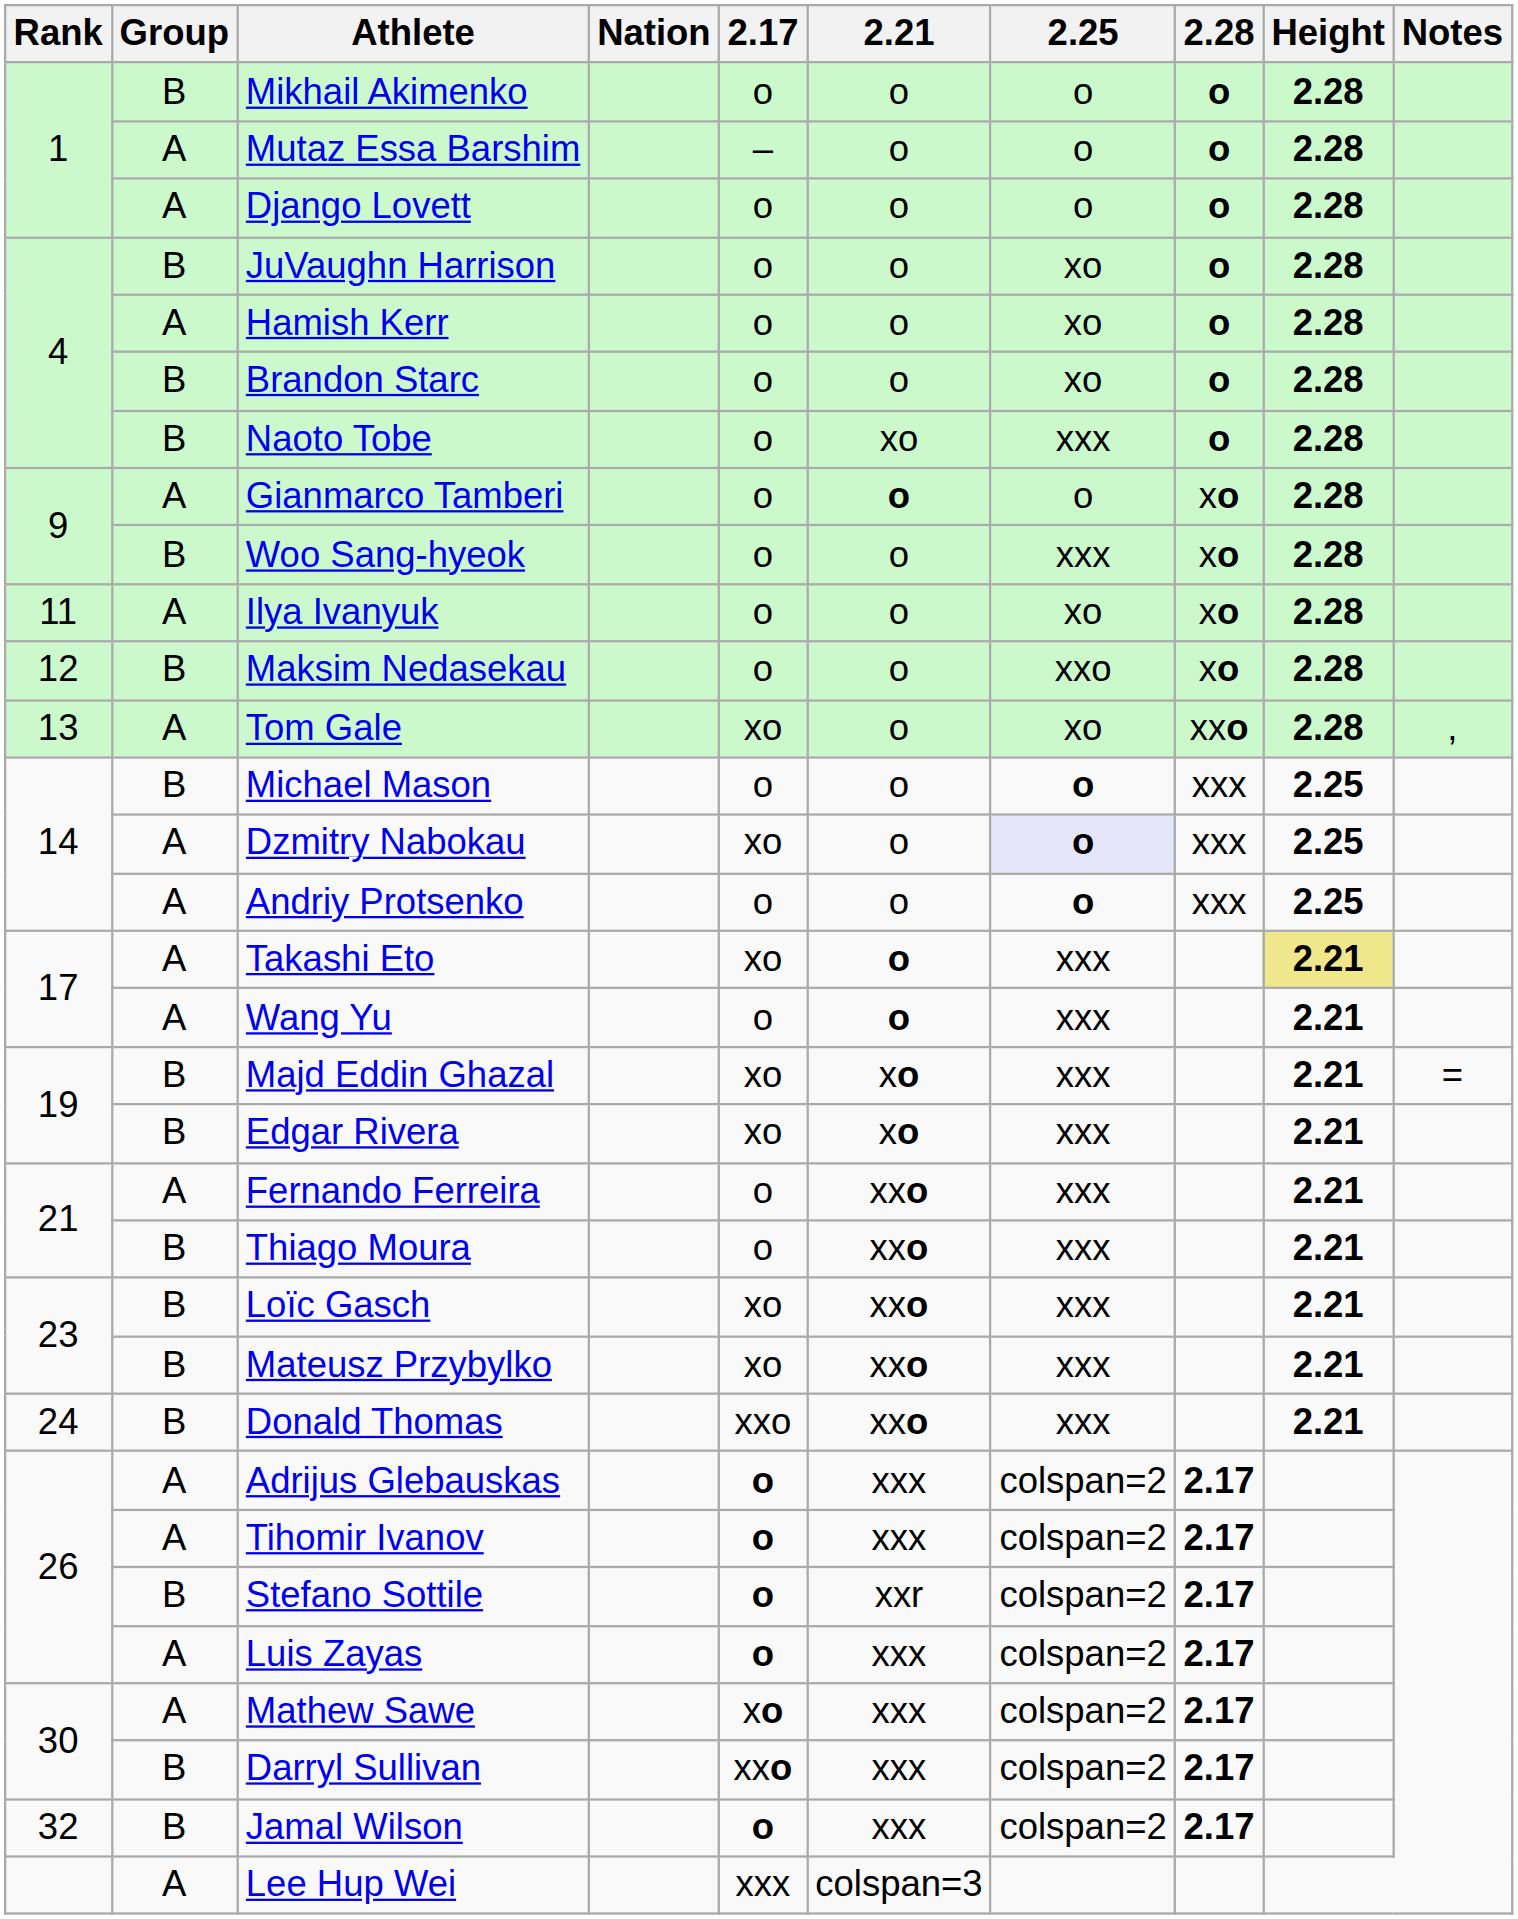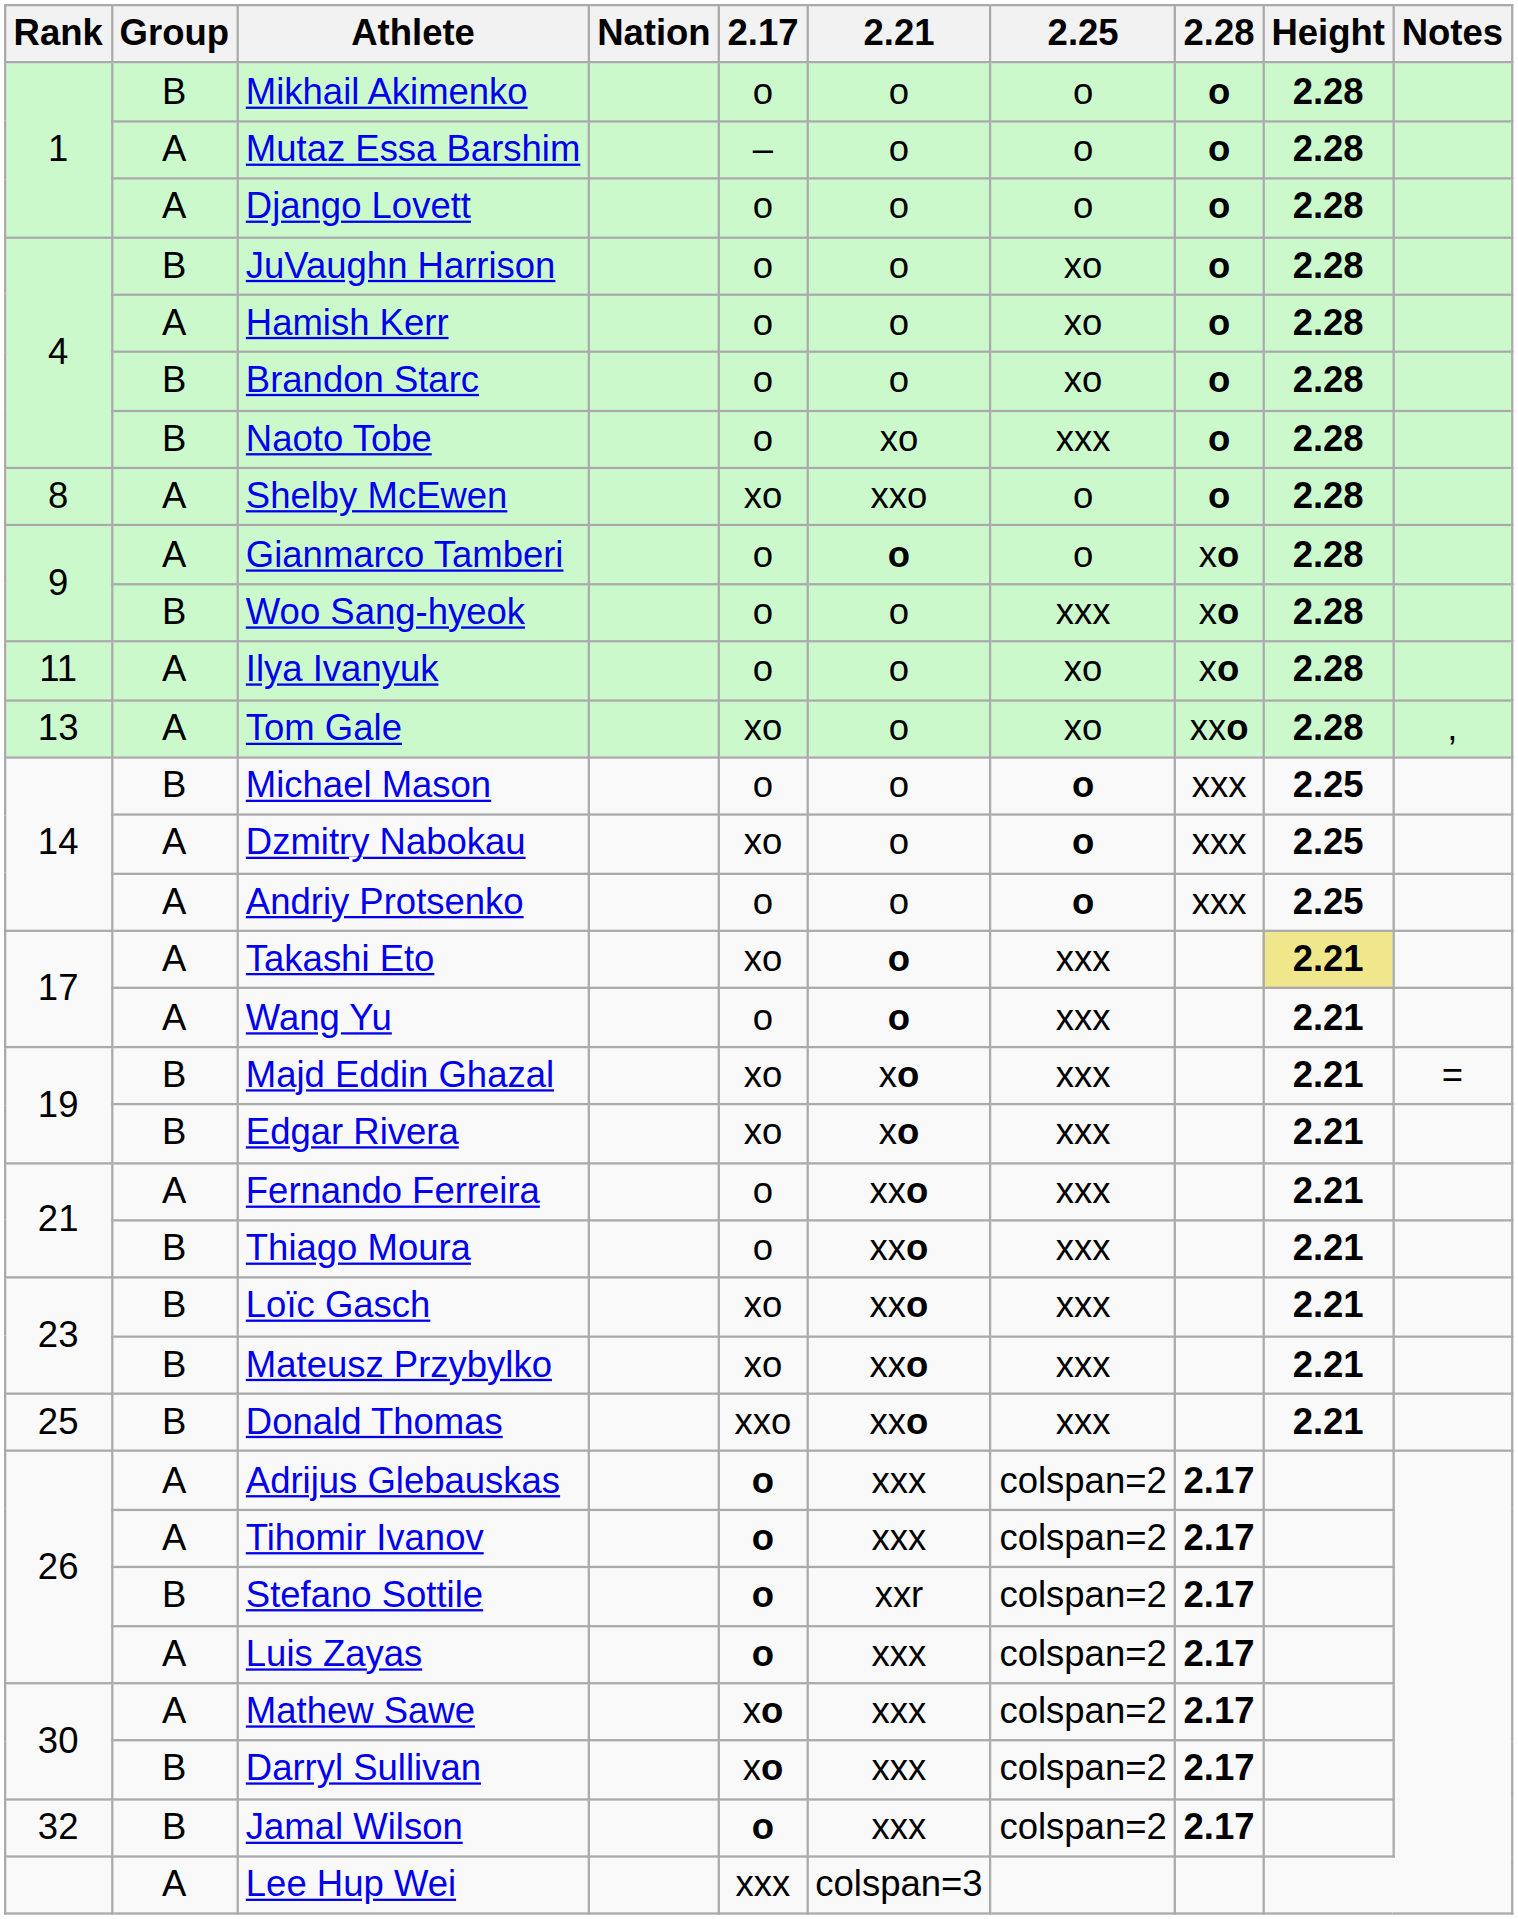+ row: (377, 496)
- row: (406, 669)
(1083, 843) lavender background -> (1083, 843) no background
(58, 1421) 24 -> (58, 1421) 25
(763, 1769) xxo -> (763, 1769) xo
